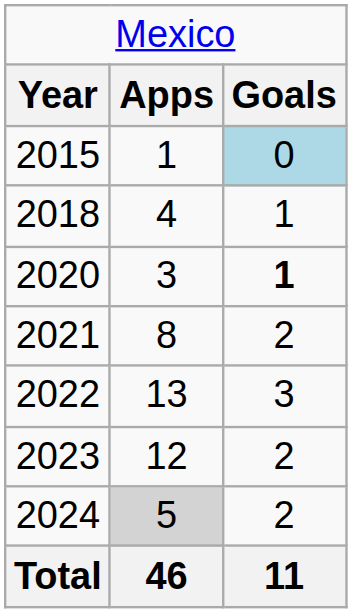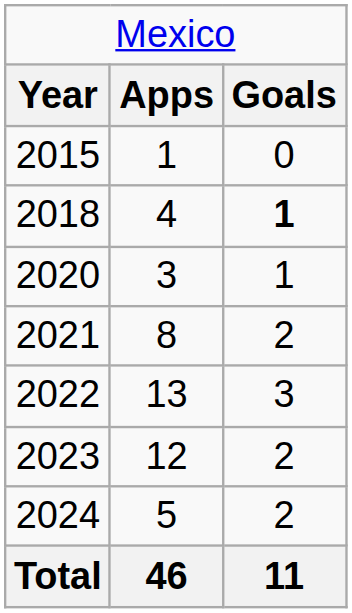(284, 154) lightblue background -> (284, 154) no background
(284, 214) normal -> (284, 214) bold
(284, 275) bold -> (284, 275) normal
(167, 515) lightgrey background -> (167, 515) no background
